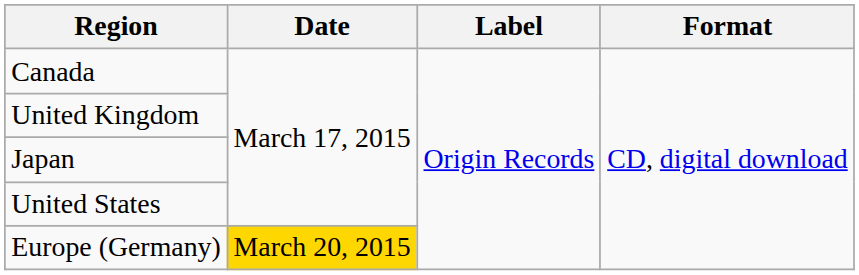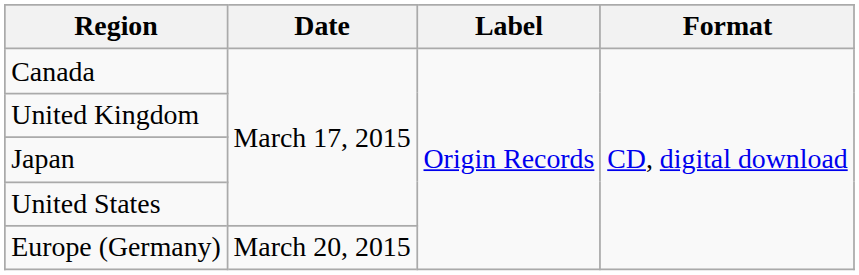(322, 247) gold background -> (322, 247) no background
